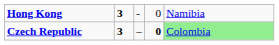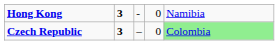(158, 31) bold -> (158, 31) normal
